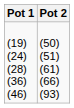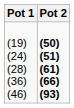(49, 68) normal -> (49, 68) bold
